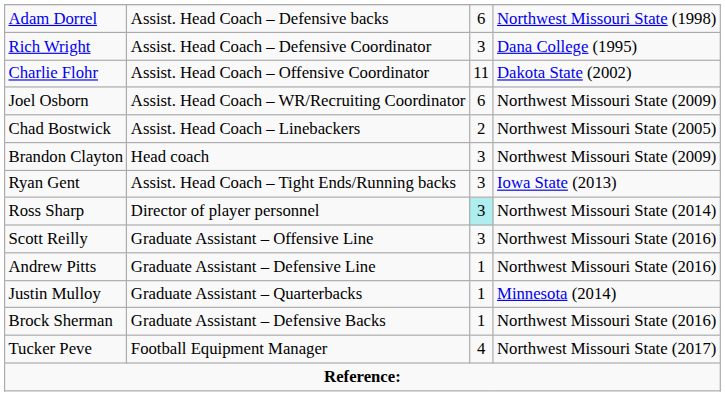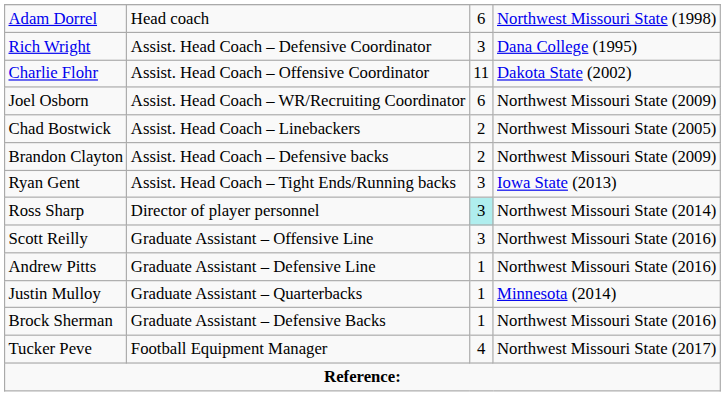(260, 18) Assist. Head Coach – Defensive backs -> (170, 18) Head coach
(170, 156) Head coach -> (260, 156) Assist. Head Coach – Defensive backs
(481, 156) 3 -> (481, 156) 2
